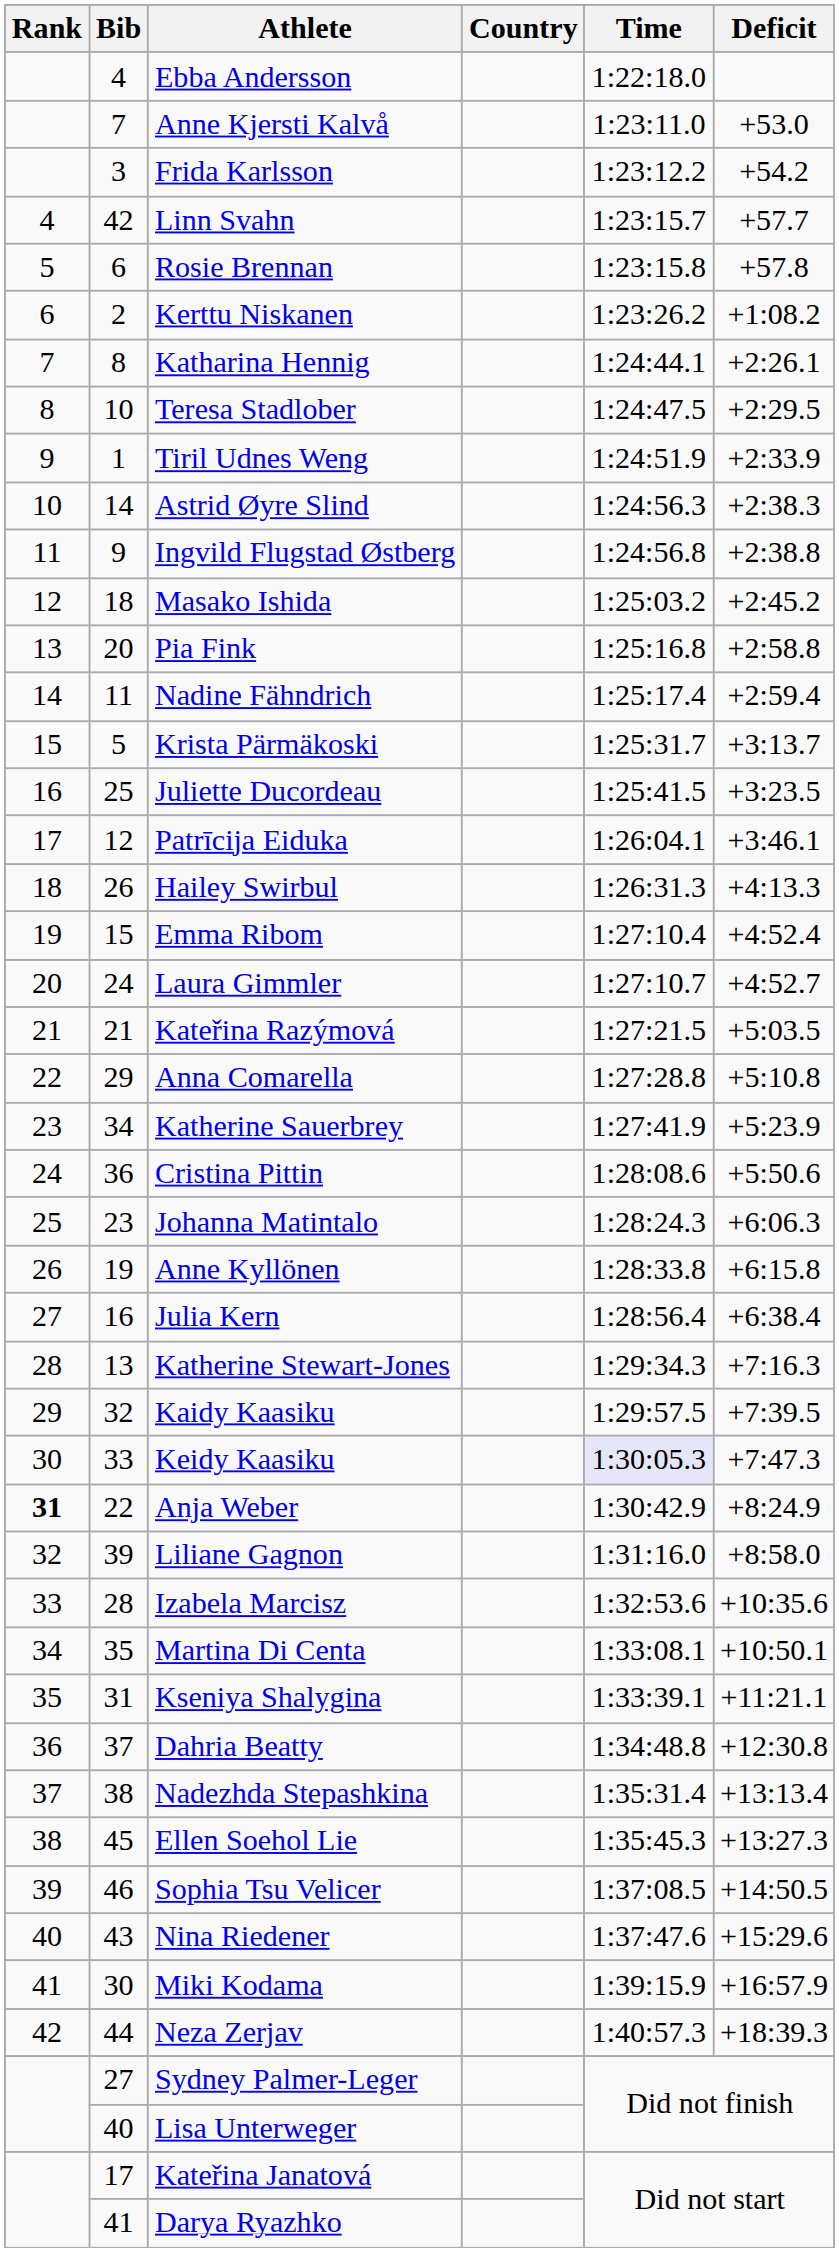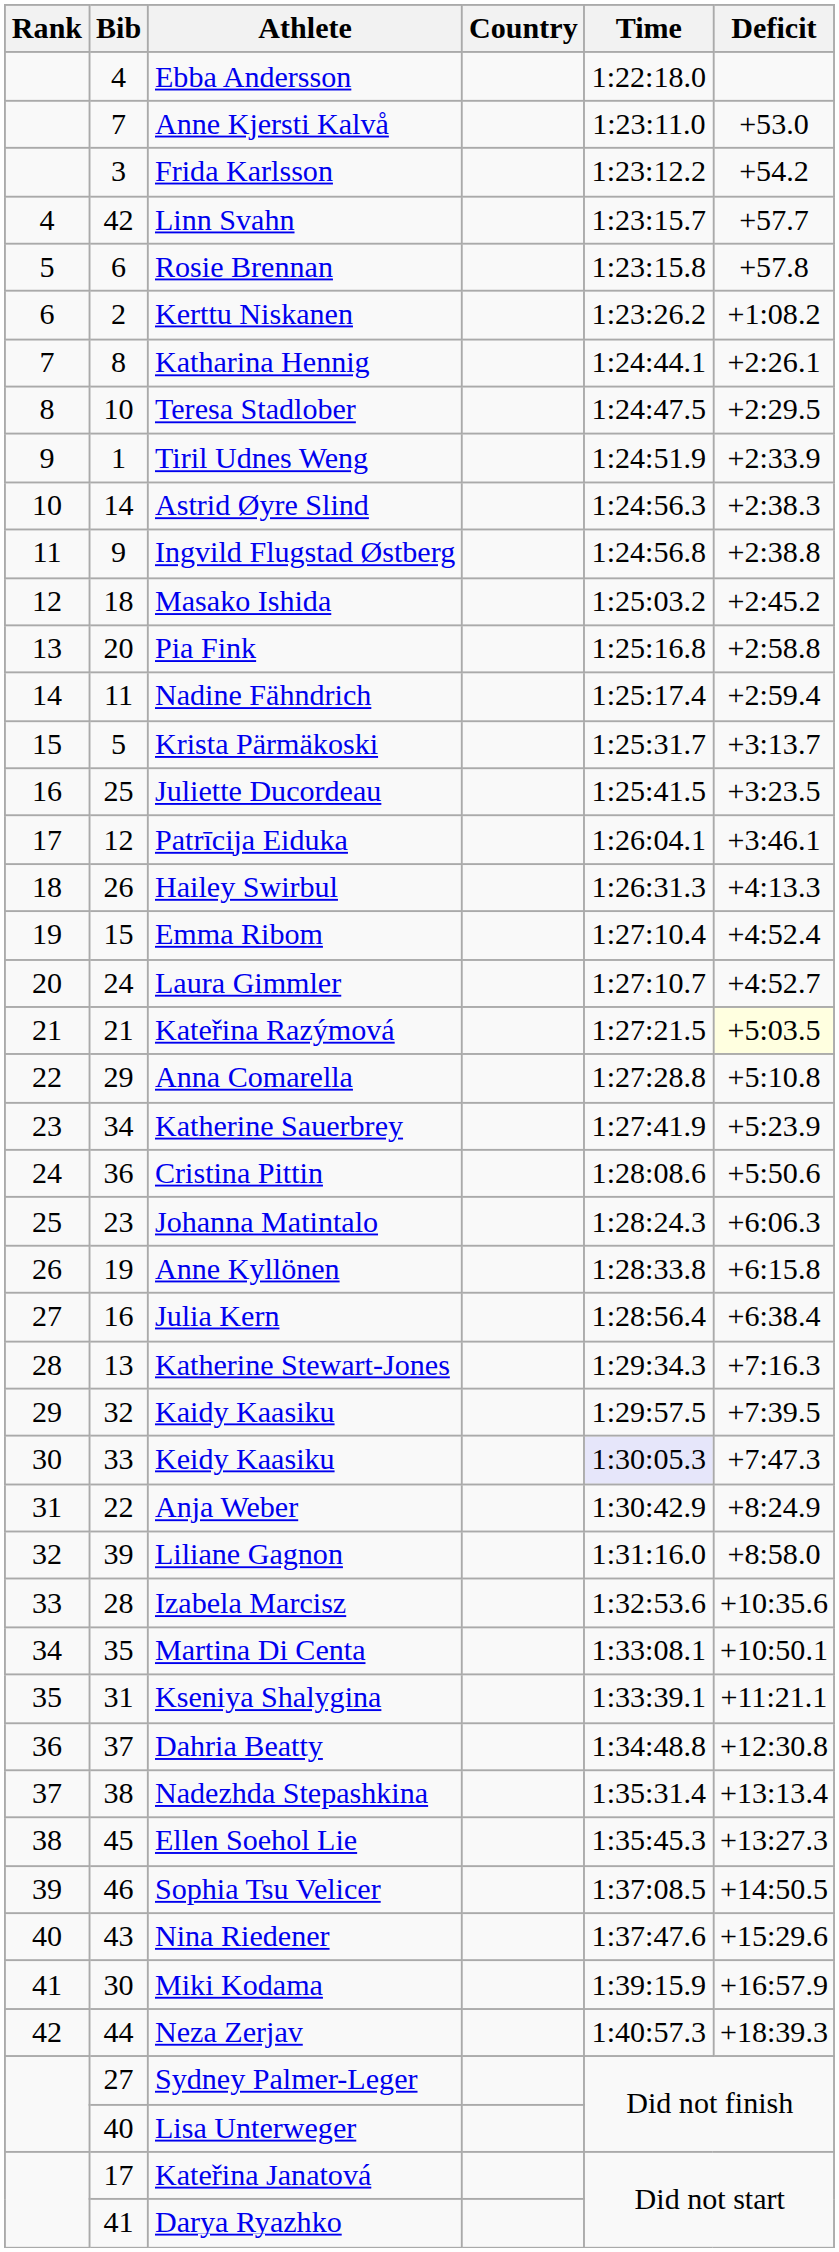(774, 1030) no background -> (774, 1030) lightyellow background
(47, 1507) bold -> (47, 1507) normal
